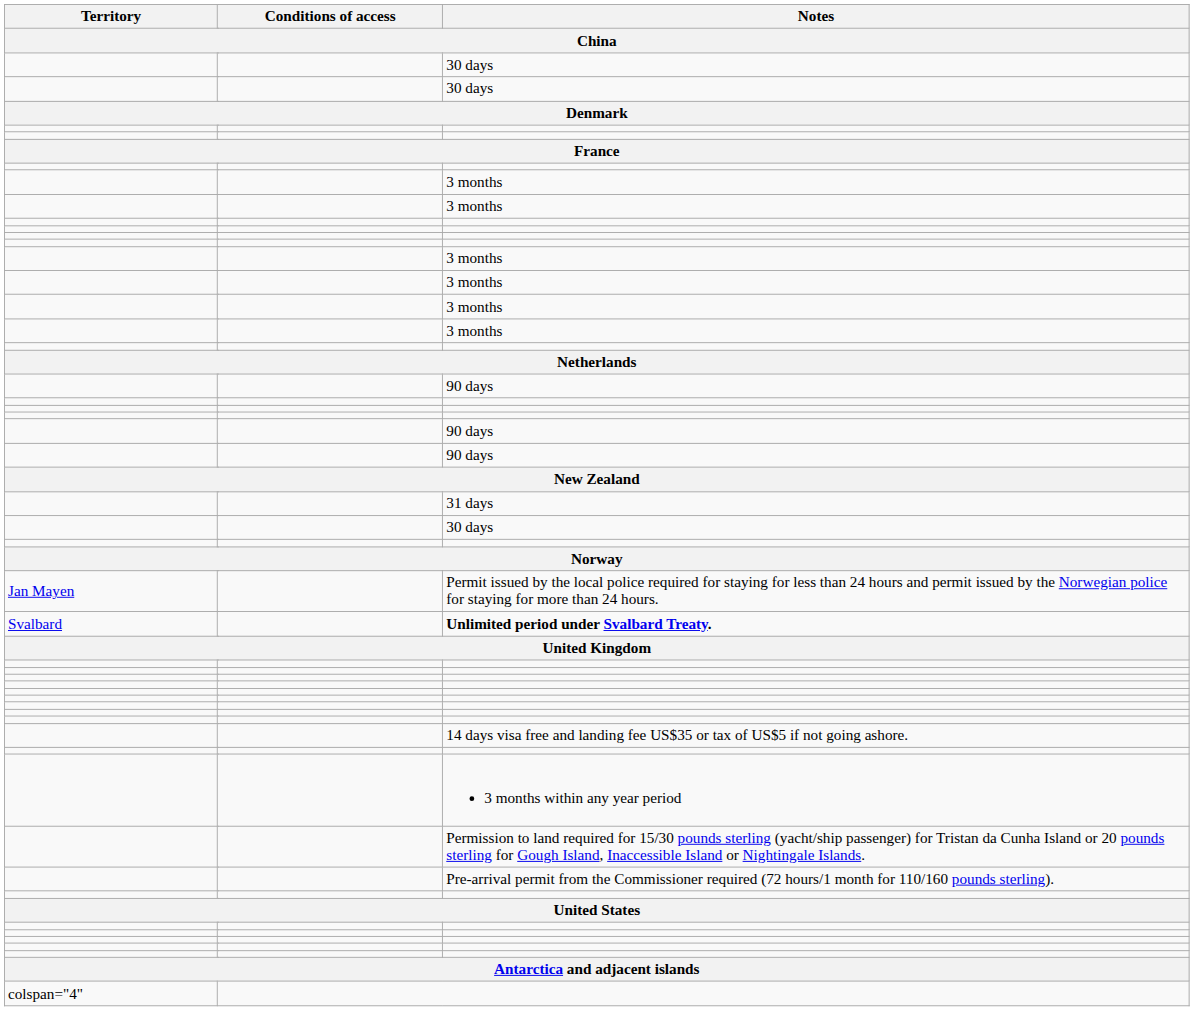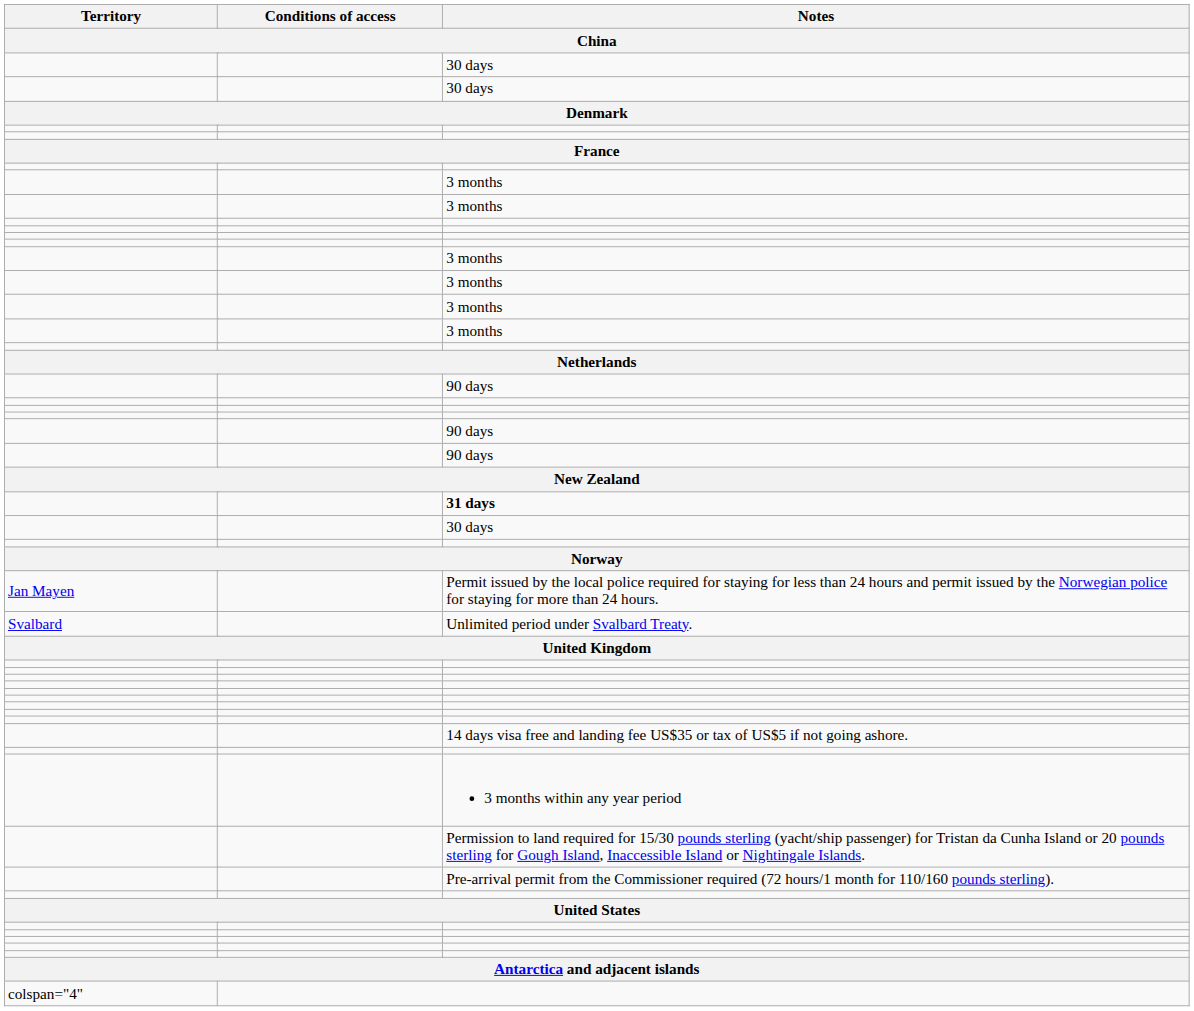(470, 503) normal -> (471, 503) bold
(579, 623) bold -> (569, 623) normal
